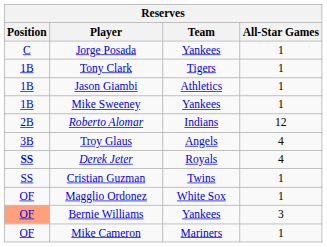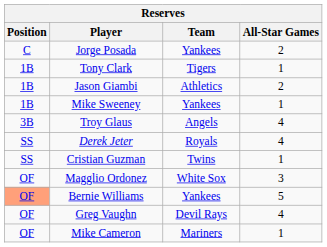(281, 50) 1 -> (281, 50) 2
(281, 86) 1 -> (281, 86) 2
- row: (106, 123)
(27, 159) bold -> (27, 141) normal
(281, 196) 1 -> (281, 178) 3
(281, 214) 3 -> (281, 196) 5
+ row: (106, 214)
